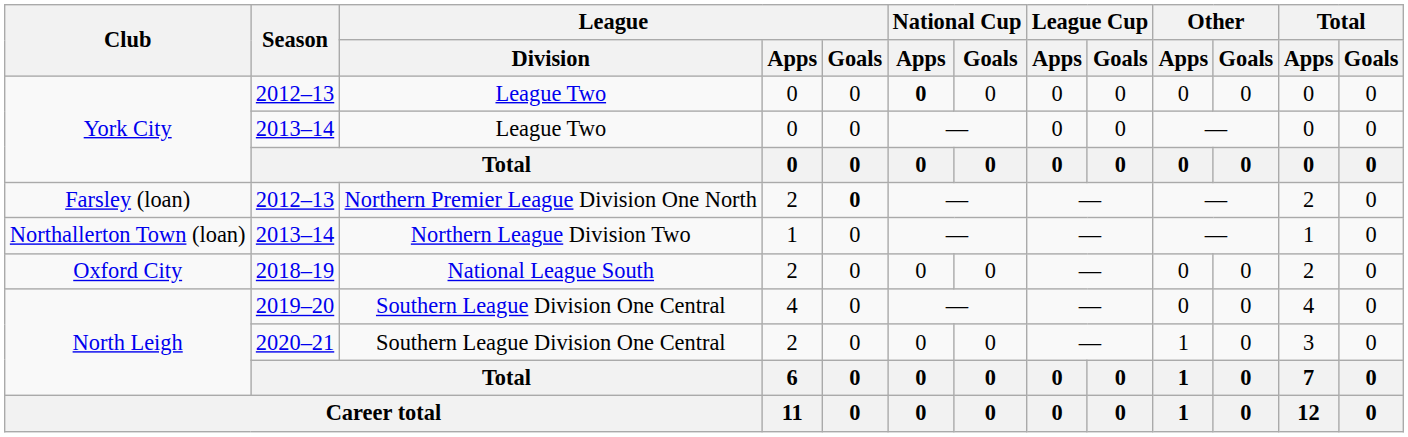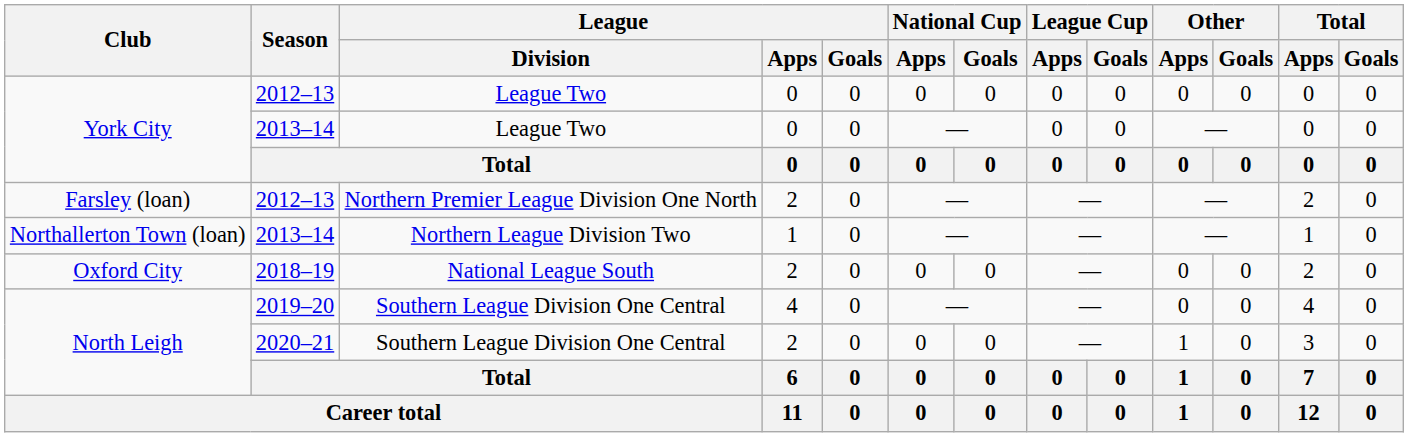(921, 93) bold -> (921, 93) normal
(855, 199) bold -> (855, 199) normal
